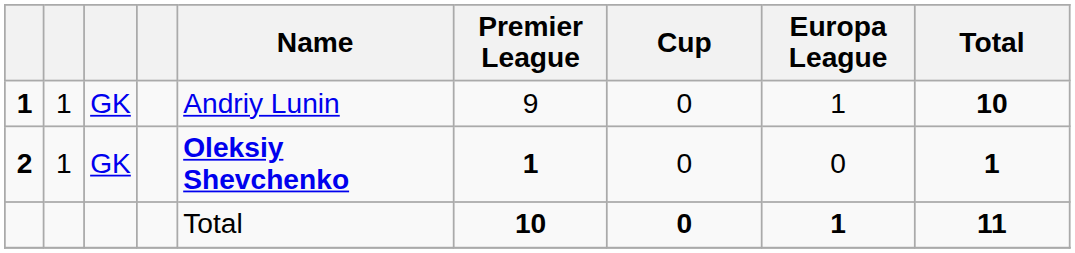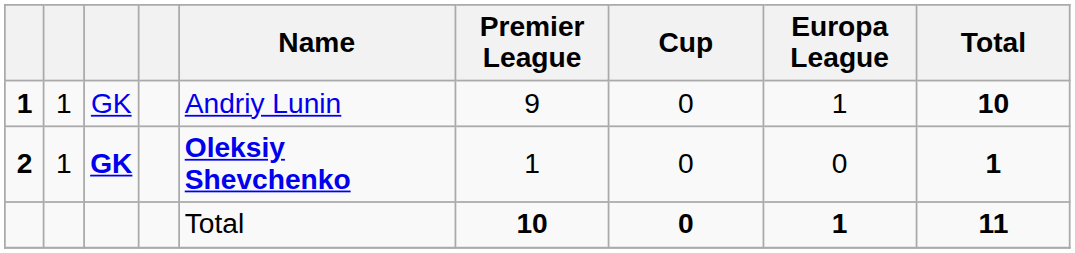(110, 163) normal -> (111, 163) bold
(531, 163) bold -> (532, 163) normal
